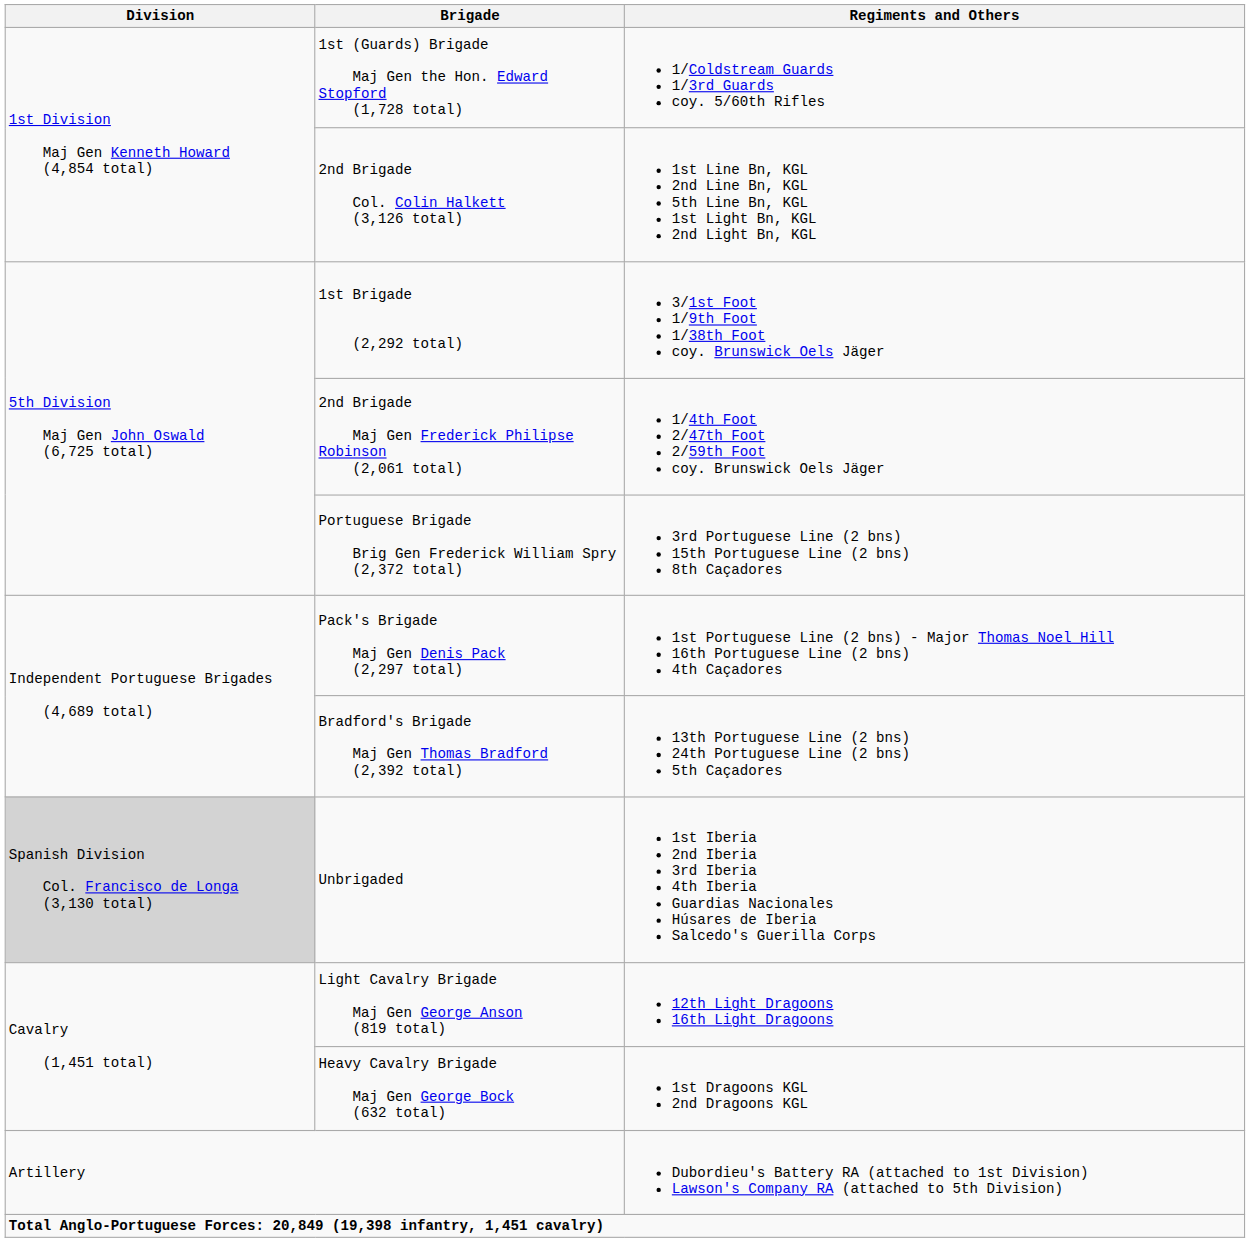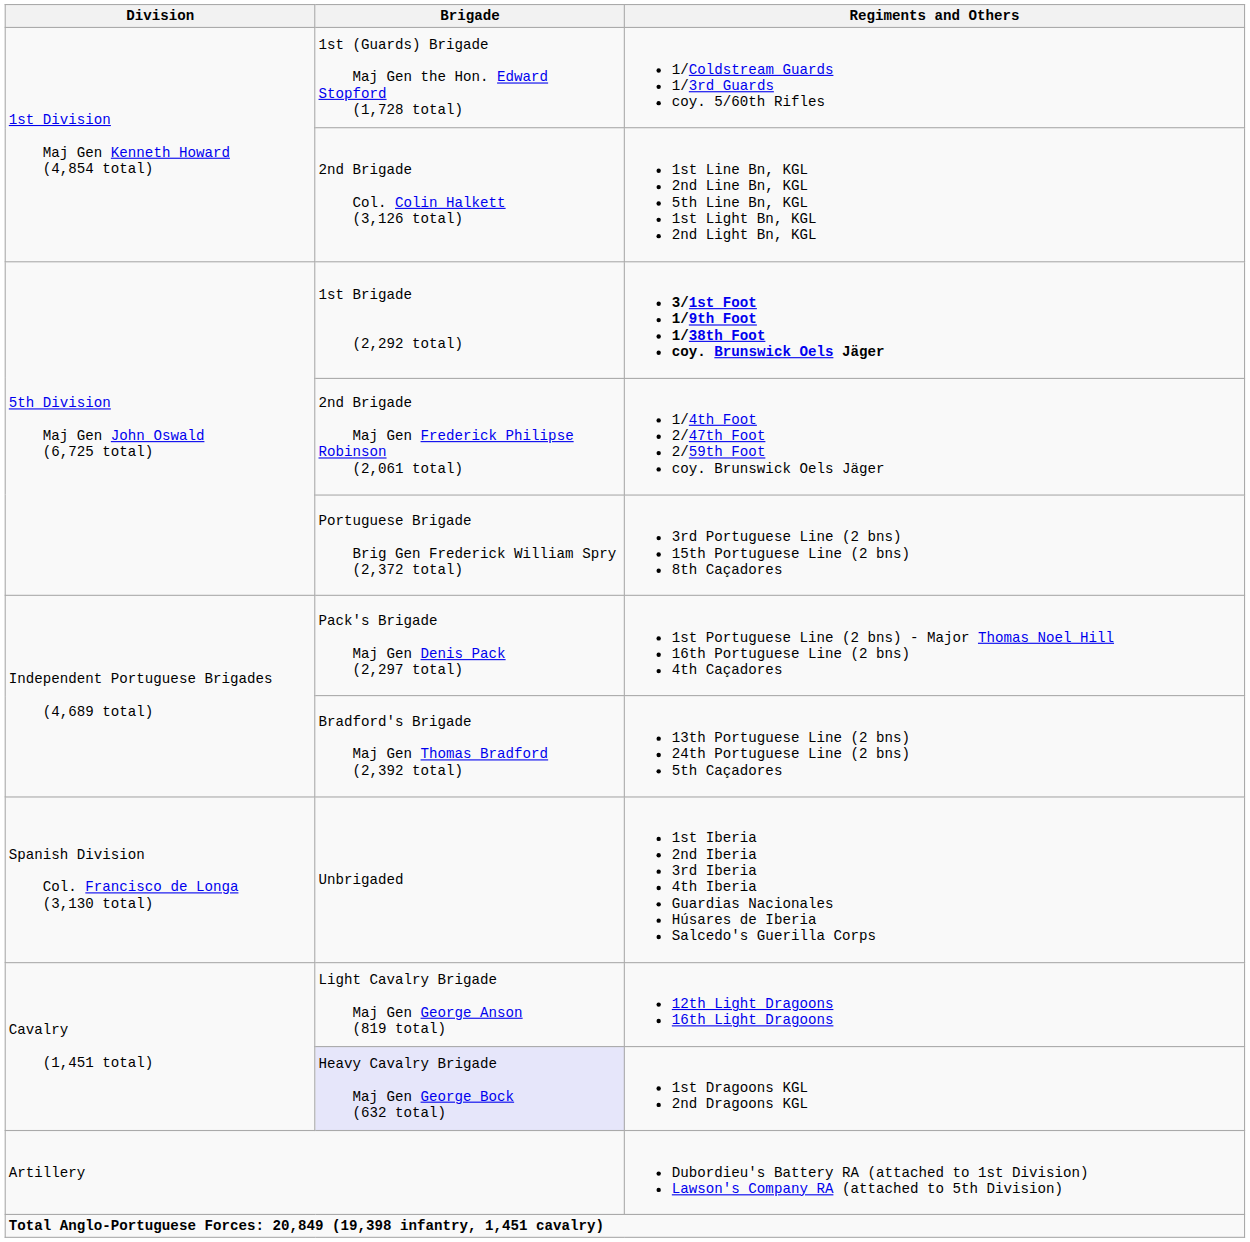(935, 328) normal -> (935, 328) bold
(124, 879) lightgrey background -> (124, 879) no background
(416, 1089) no background -> (416, 1089) lavender background
